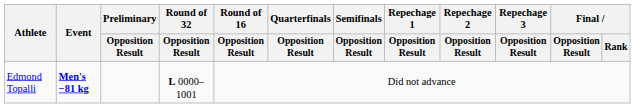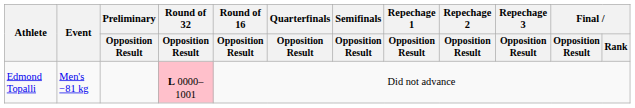(74, 82) bold -> (74, 82) normal
(186, 88) no background -> (186, 88) pink background
